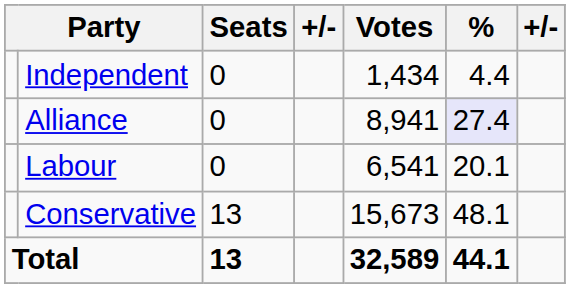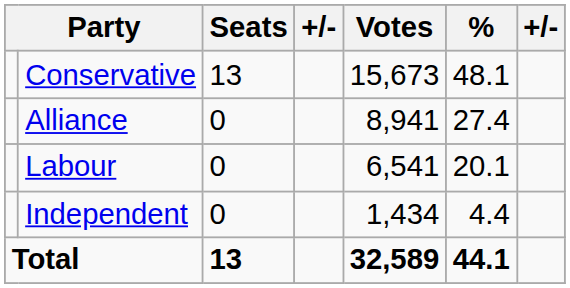rows swapped: (111, 213) <-> (107, 74)
(481, 120) lavender background -> (481, 120) no background
